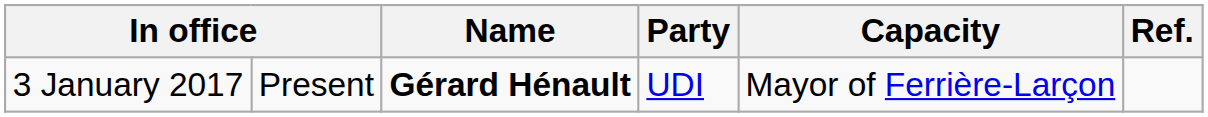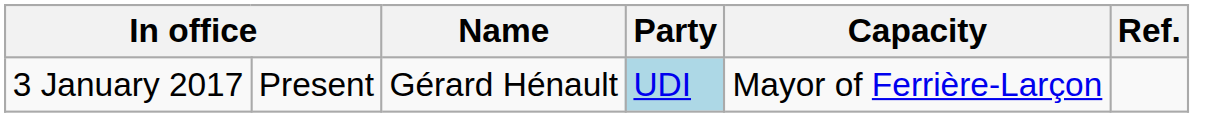(510, 84) bold -> (504, 84) normal
(675, 84) no background -> (662, 84) lightblue background
